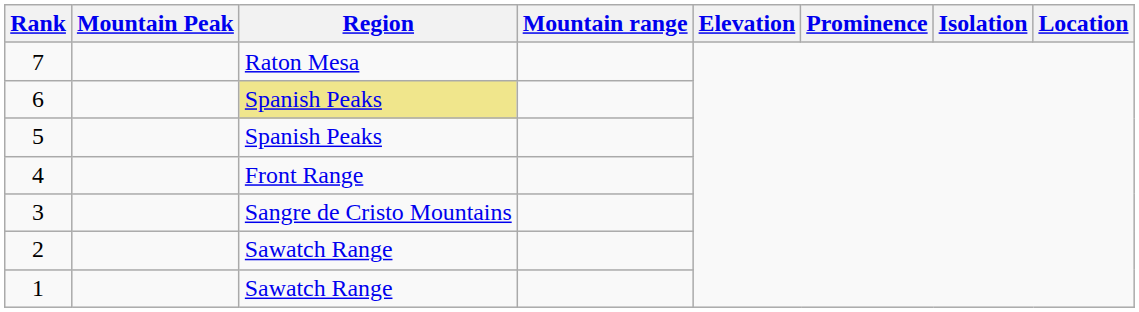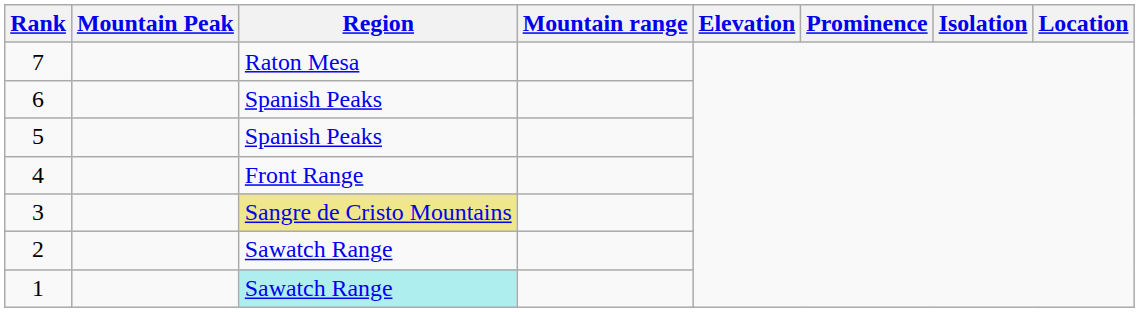(313, 99) khaki background -> (313, 99) no background
(378, 212) no background -> (378, 212) khaki background
(319, 288) no background -> (319, 288) paleturquoise background
